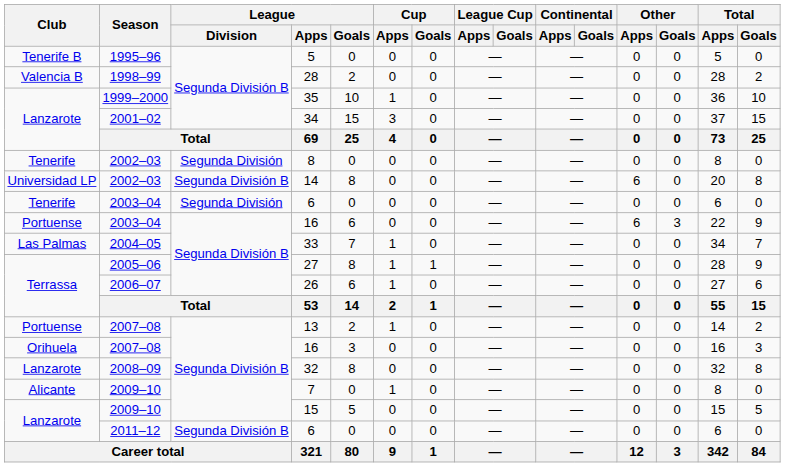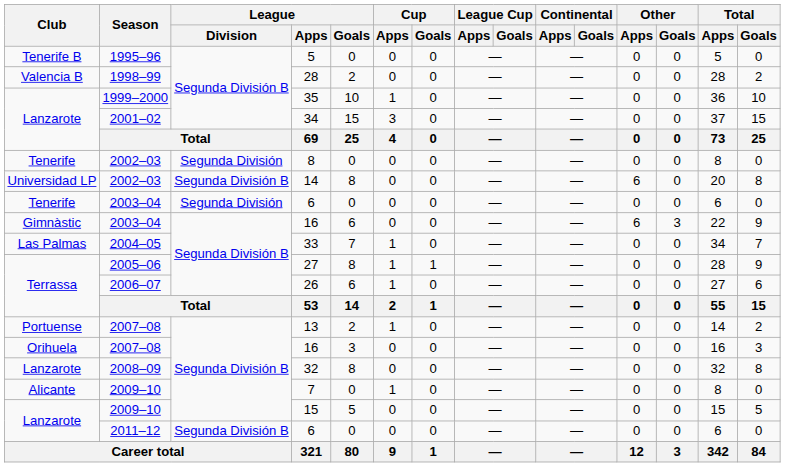(52, 222) Portuense -> (52, 222) Gimnàstic
